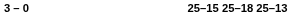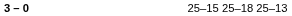(238, 8) bold -> (238, 8) normal
